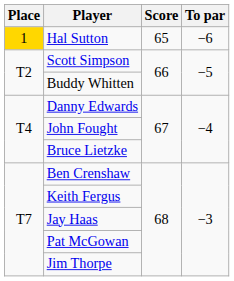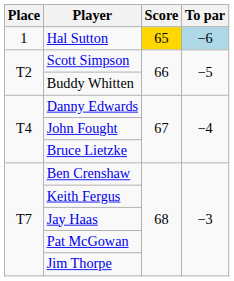(24, 38) gold background -> (24, 38) no background
(161, 38) no background -> (161, 38) gold background
(205, 38) no background -> (205, 38) lightblue background
